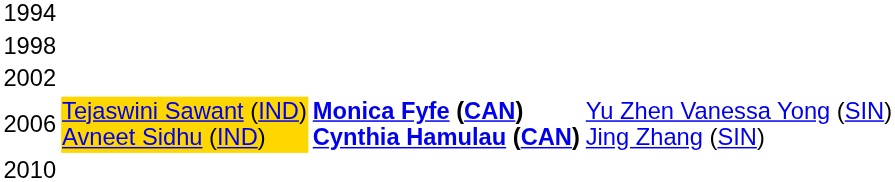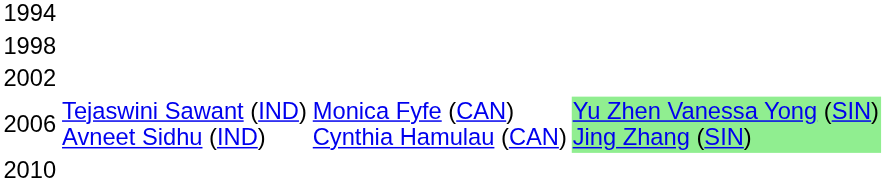(184, 124) gold background -> (184, 124) no background
(446, 124) bold -> (440, 124) normal
(739, 124) no background -> (726, 124) lightgreen background
